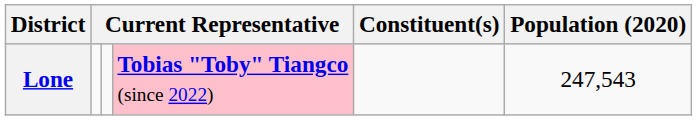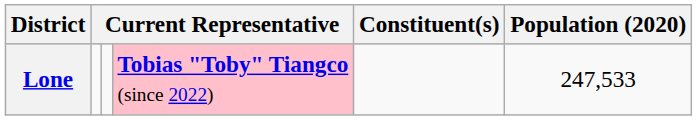(598, 79) 247,543 -> (598, 79) 247,533
